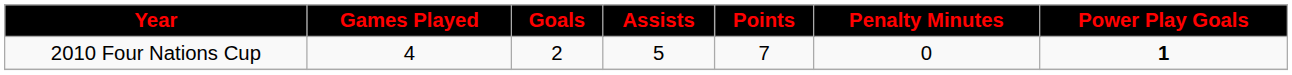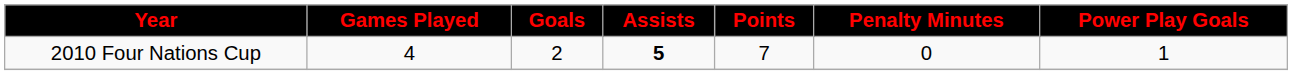(659, 52) normal -> (659, 52) bold
(1164, 52) bold -> (1164, 52) normal
